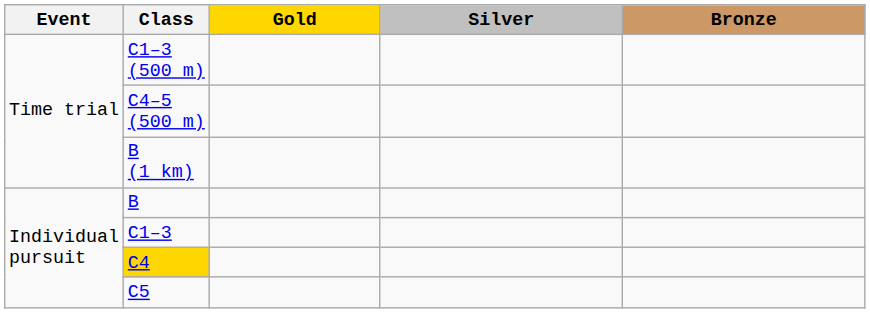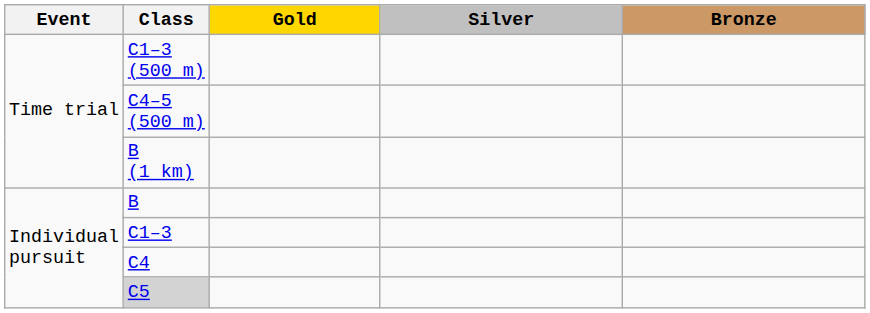(139, 262) gold background -> (139, 262) no background
(139, 292) no background -> (139, 292) lightgrey background
